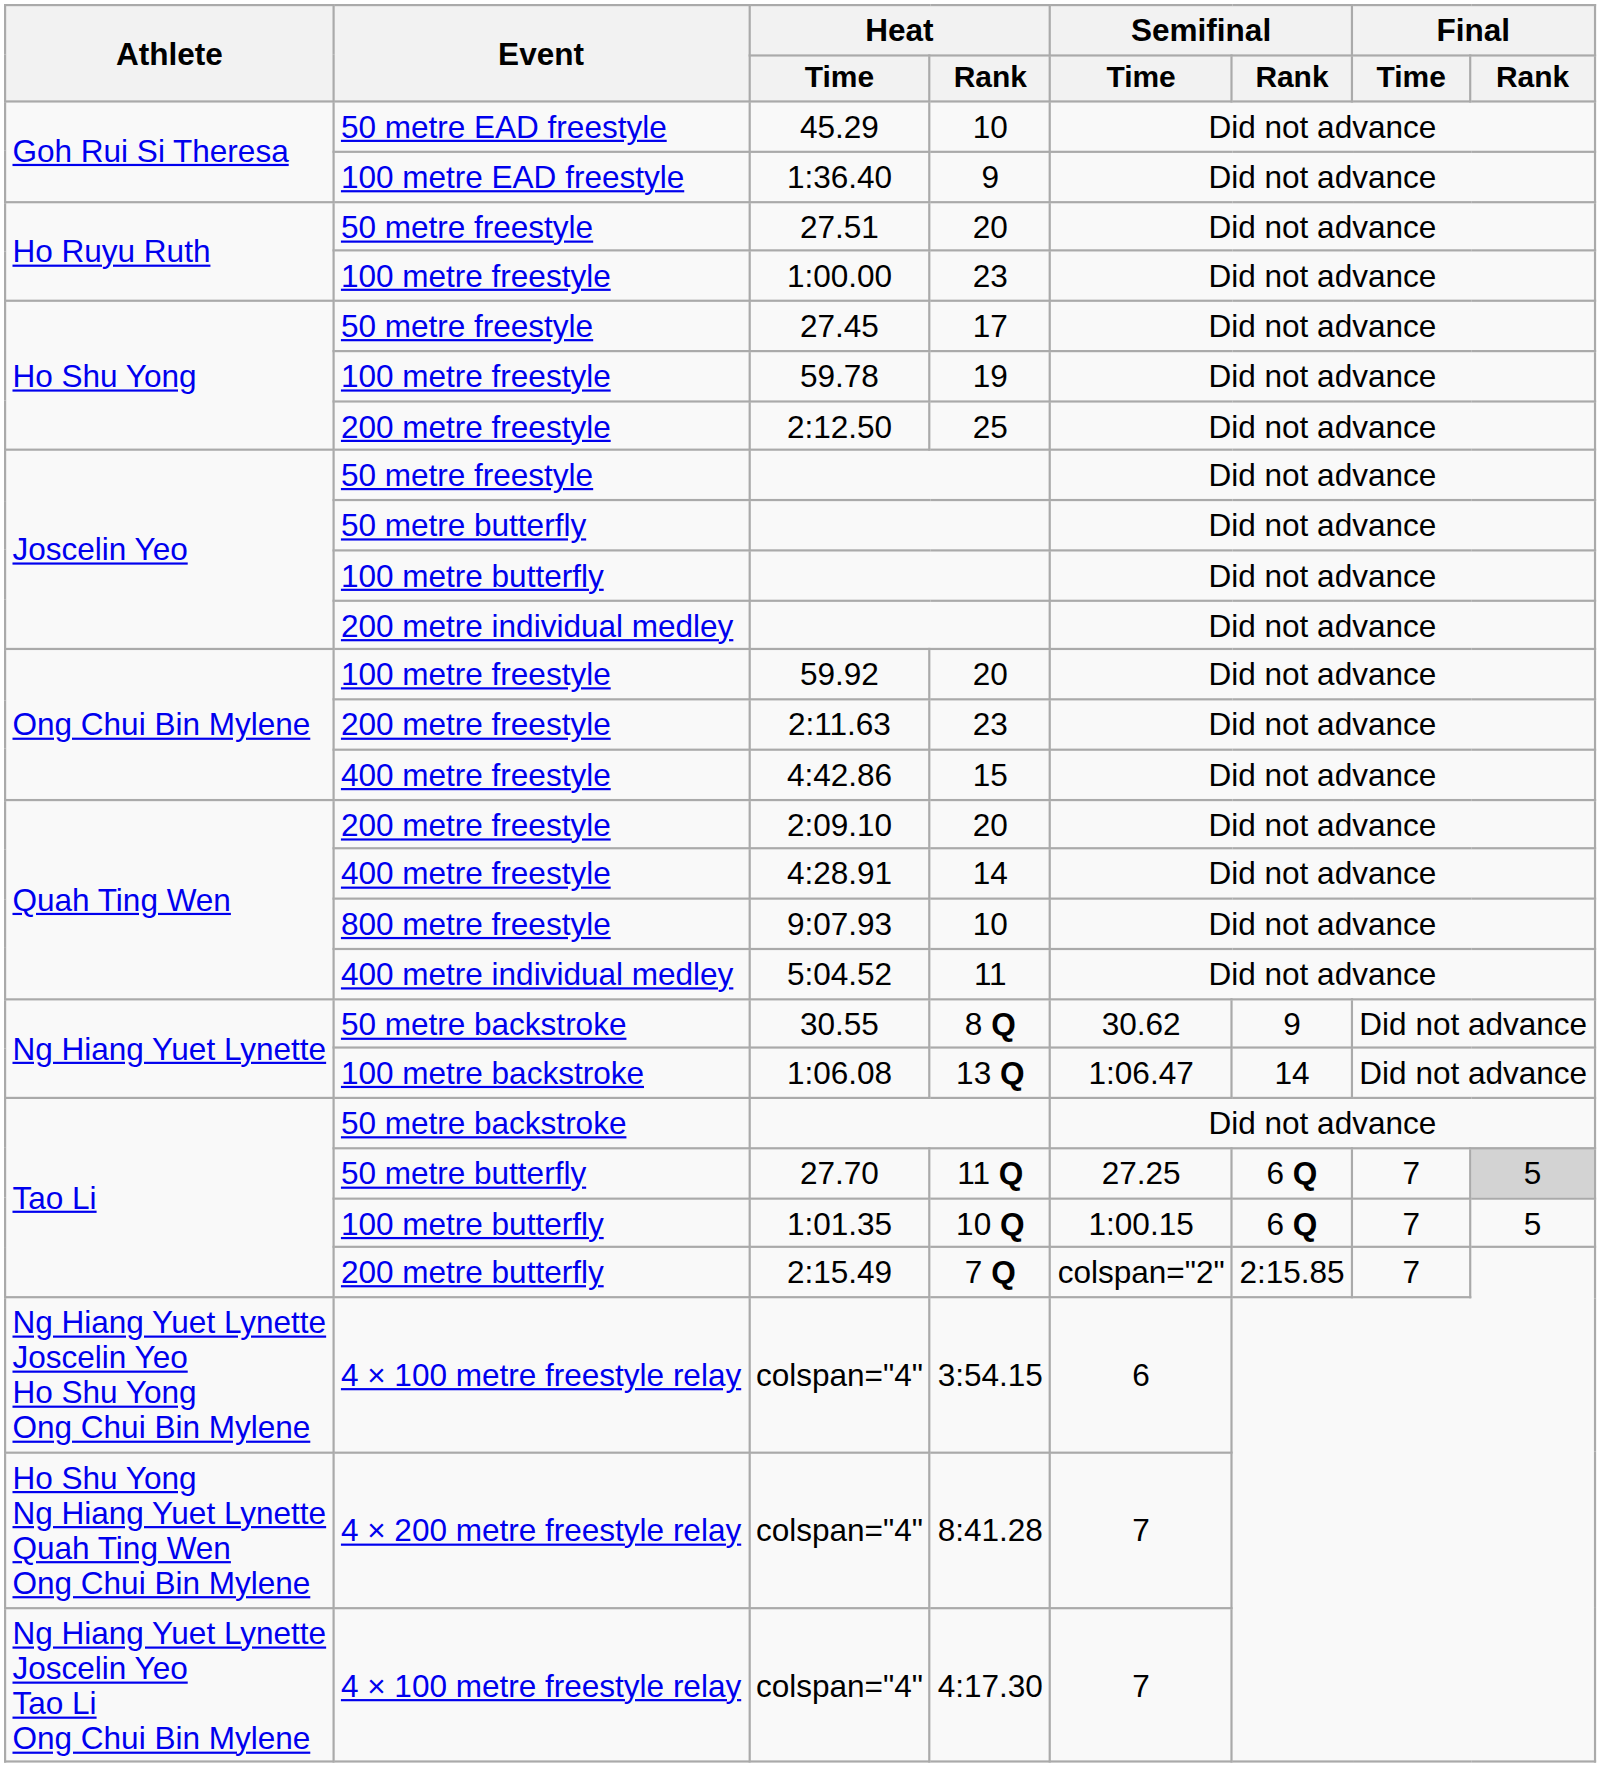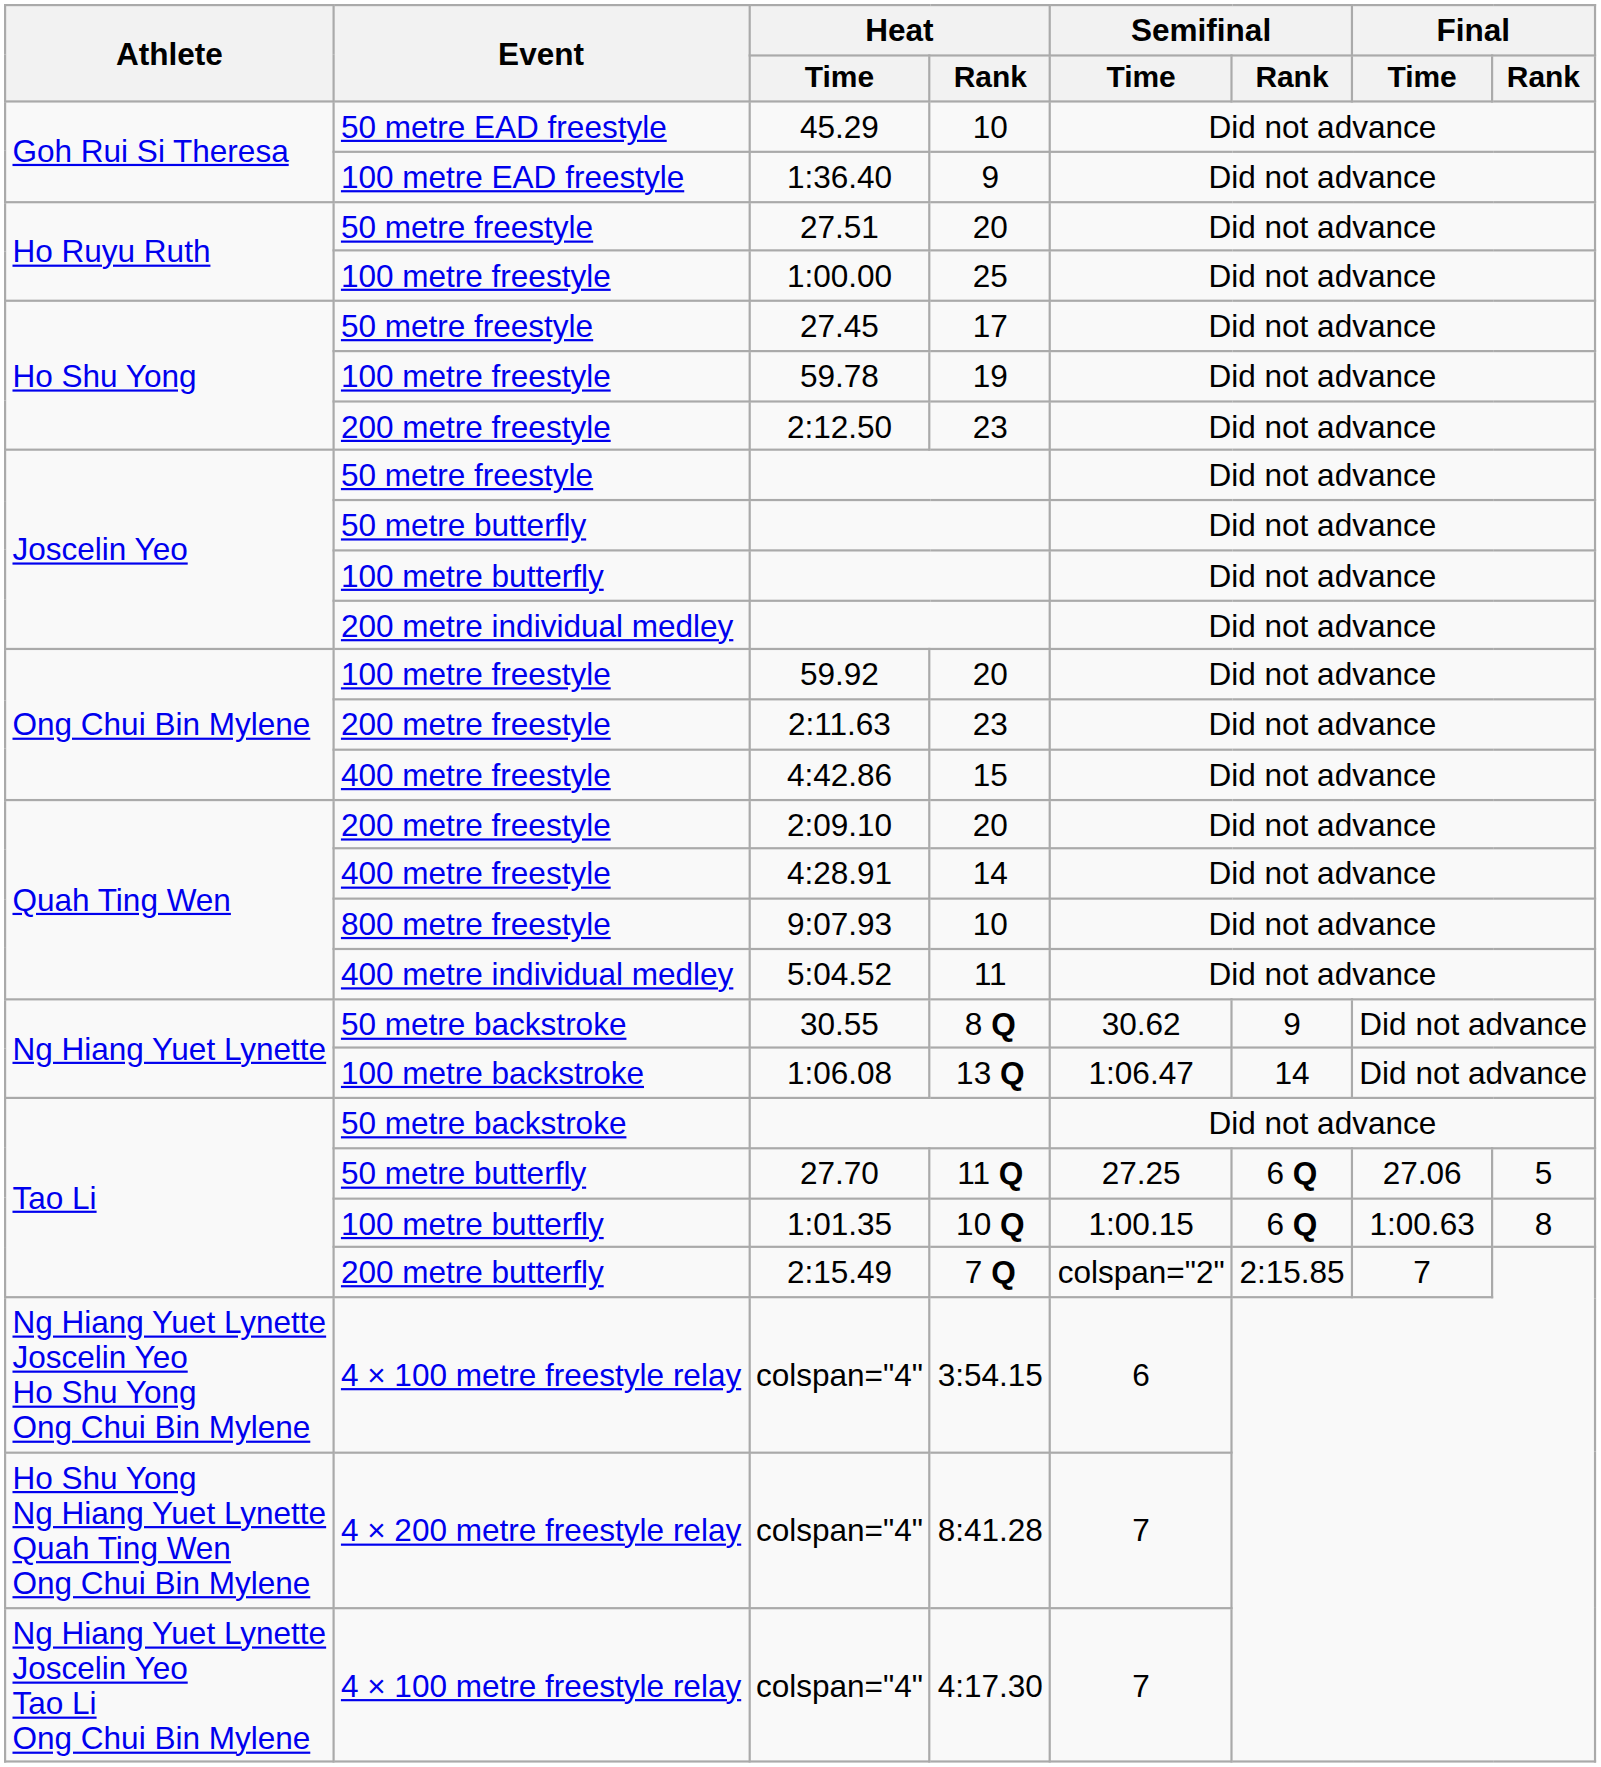(990, 277) 23 -> (990, 277) 25
(990, 426) 25 -> (990, 426) 23
(1411, 1174) 7 -> (1422, 1174) 27.06
(1533, 1174) lightgrey background -> (1543, 1174) no background
(1411, 1223) 7 -> (1422, 1223) 1:00.63
(1533, 1223) 5 -> (1543, 1223) 8
